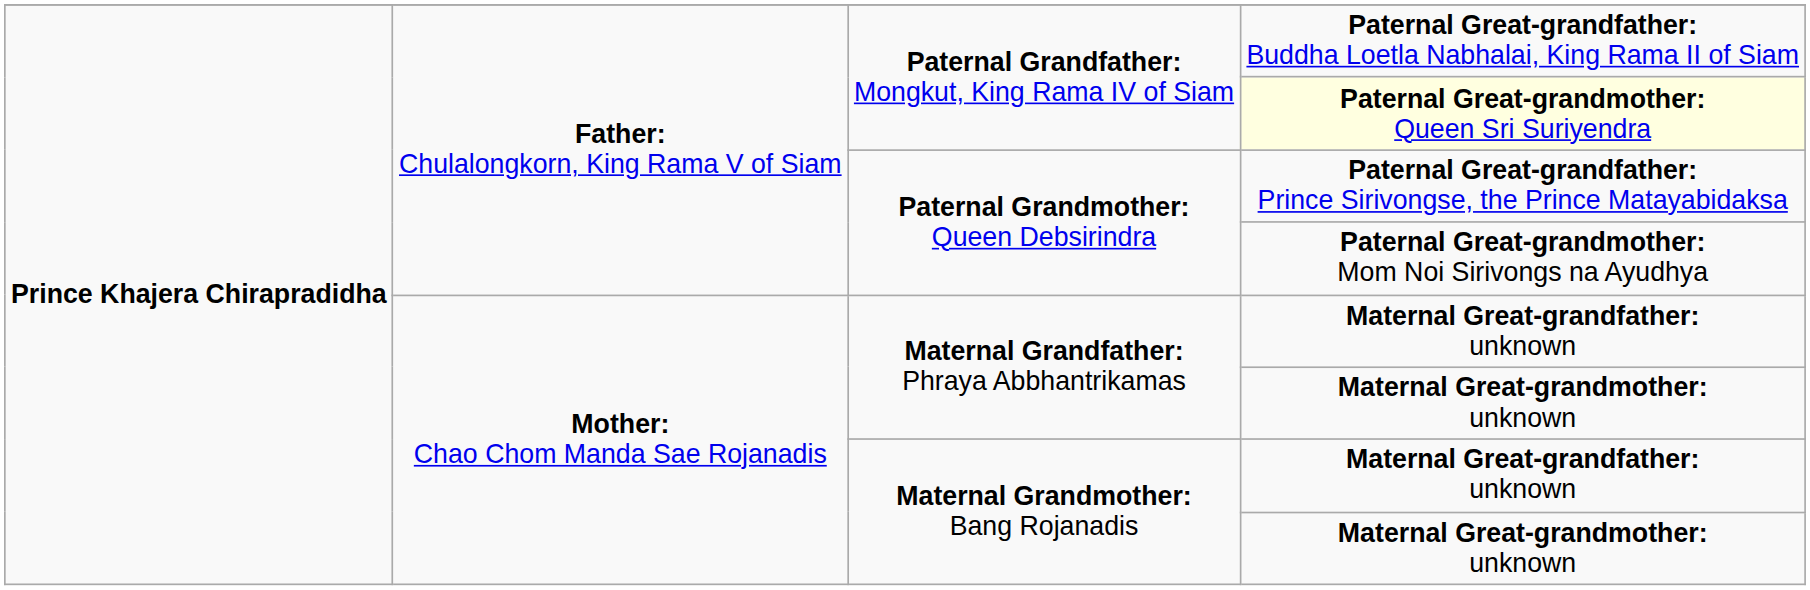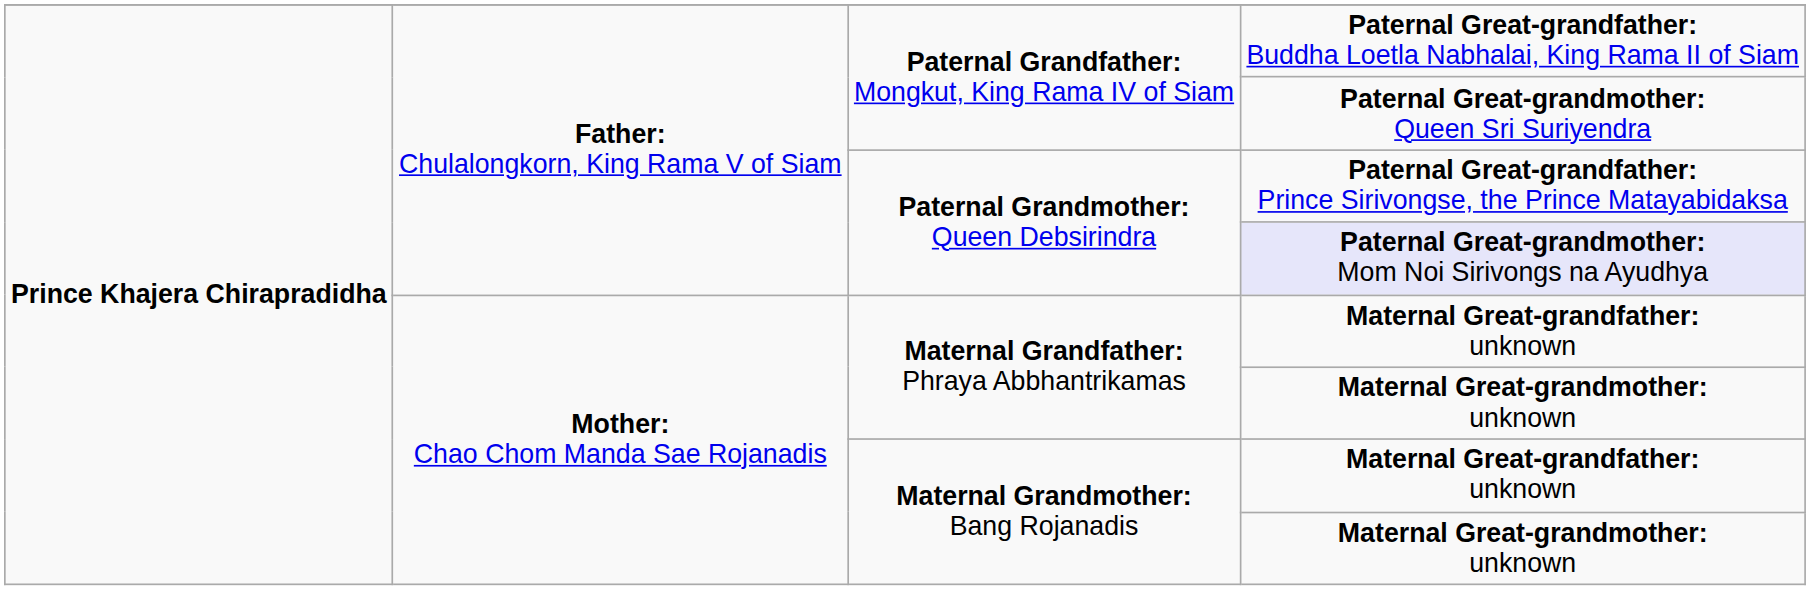(1523, 113) lightyellow background -> (1523, 113) no background
(1523, 258) no background -> (1523, 258) lavender background
